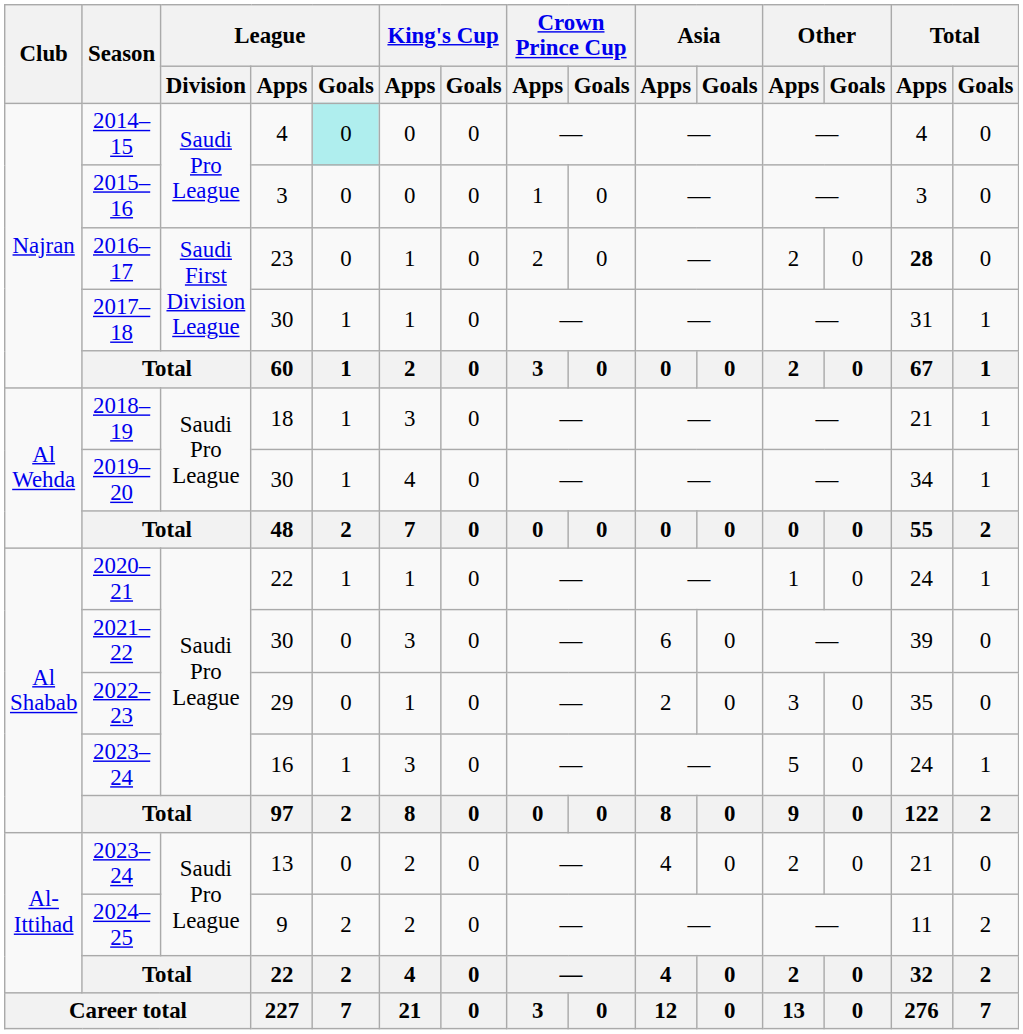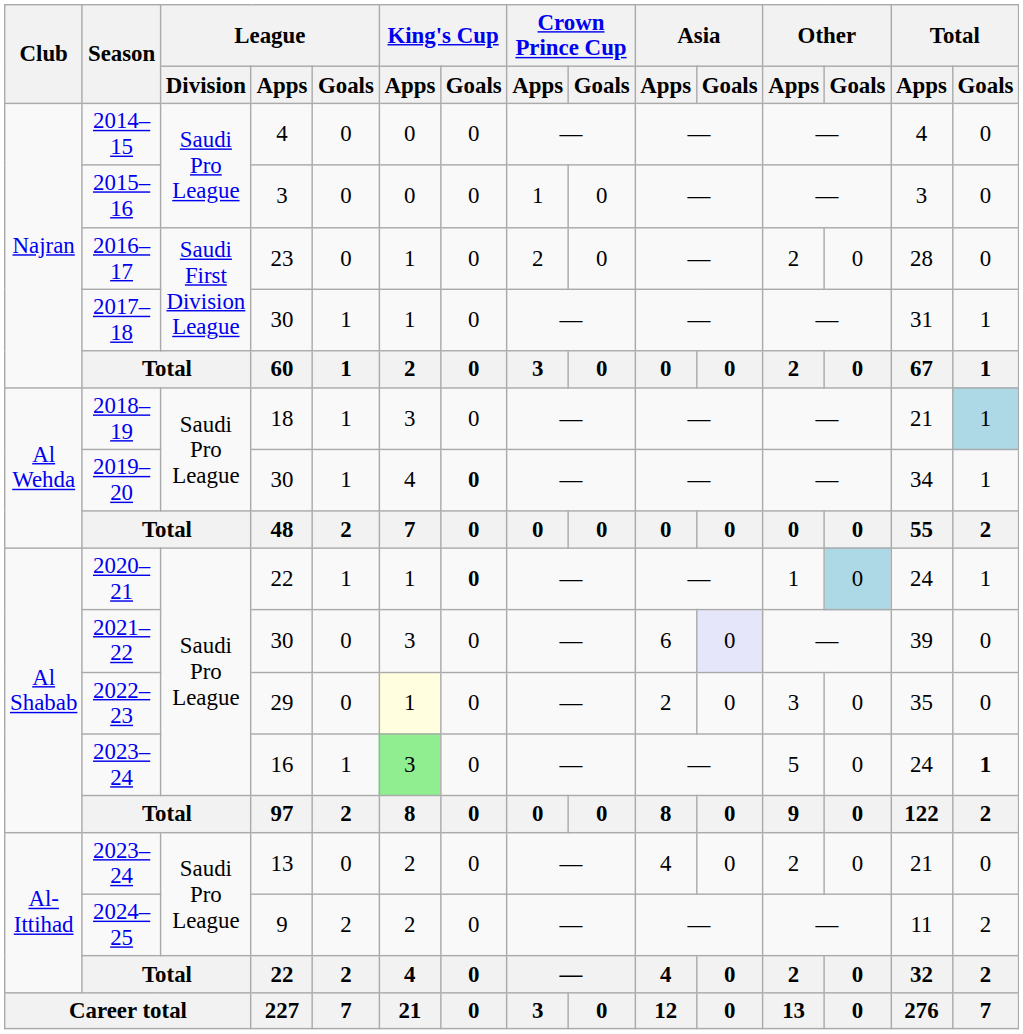(346, 133) paleturquoise background -> (346, 133) no background
(922, 257) bold -> (922, 257) normal
(985, 418) no background -> (985, 418) lightblue background
(474, 480) normal -> (474, 480) bold
(474, 578) normal -> (474, 578) bold
(858, 578) no background -> (858, 578) lightblue background
(730, 640) no background -> (730, 640) lavender background
(410, 702) no background -> (410, 702) lightyellow background
(410, 764) no background -> (410, 764) lightgreen background
(985, 764) normal -> (985, 764) bold
